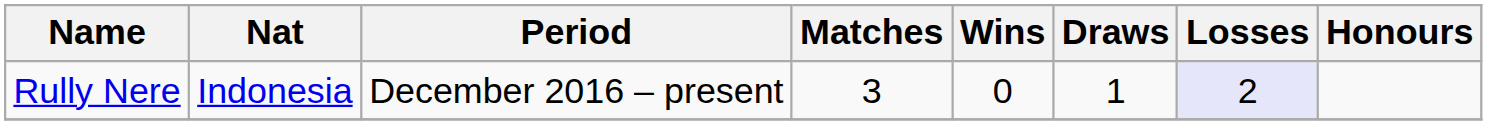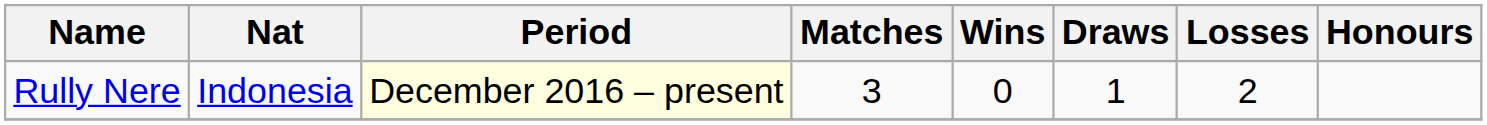(576, 89) no background -> (576, 89) lightyellow background
(1248, 89) lavender background -> (1248, 89) no background
